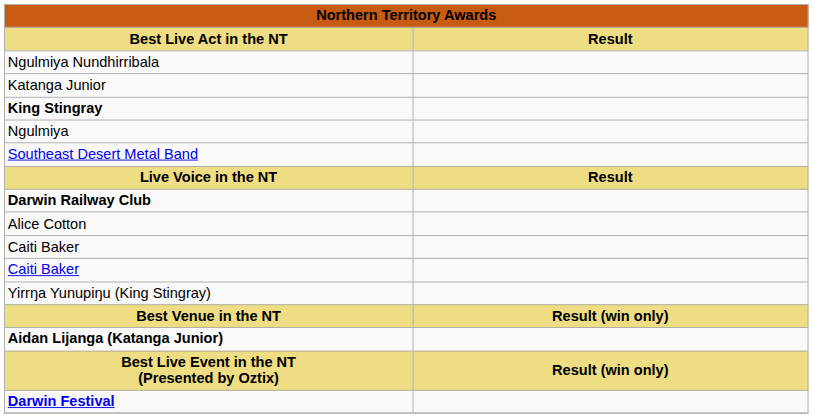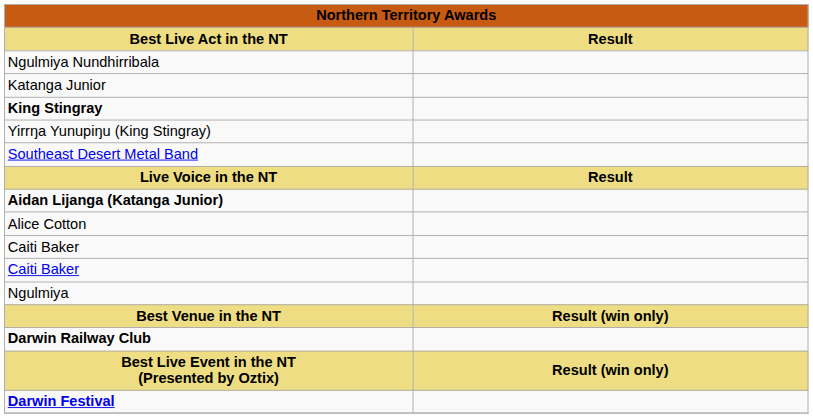(38, 131) Ngulmiya -> (109, 131) Yirrŋa Yunupiŋu (King Stingray)
(79, 200) Darwin Railway Club -> (115, 200) Aidan Lijanga (Katanga Junior)
(109, 293) Yirrŋa Yunupiŋu (King Stingray) -> (38, 293) Ngulmiya
(115, 339) Aidan Lijanga (Katanga Junior) -> (79, 339) Darwin Railway Club
